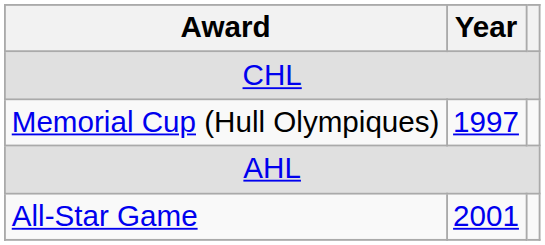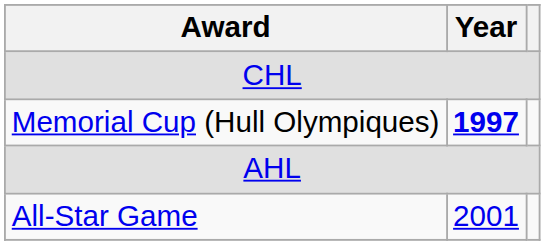(486, 121) normal -> (486, 121) bold
